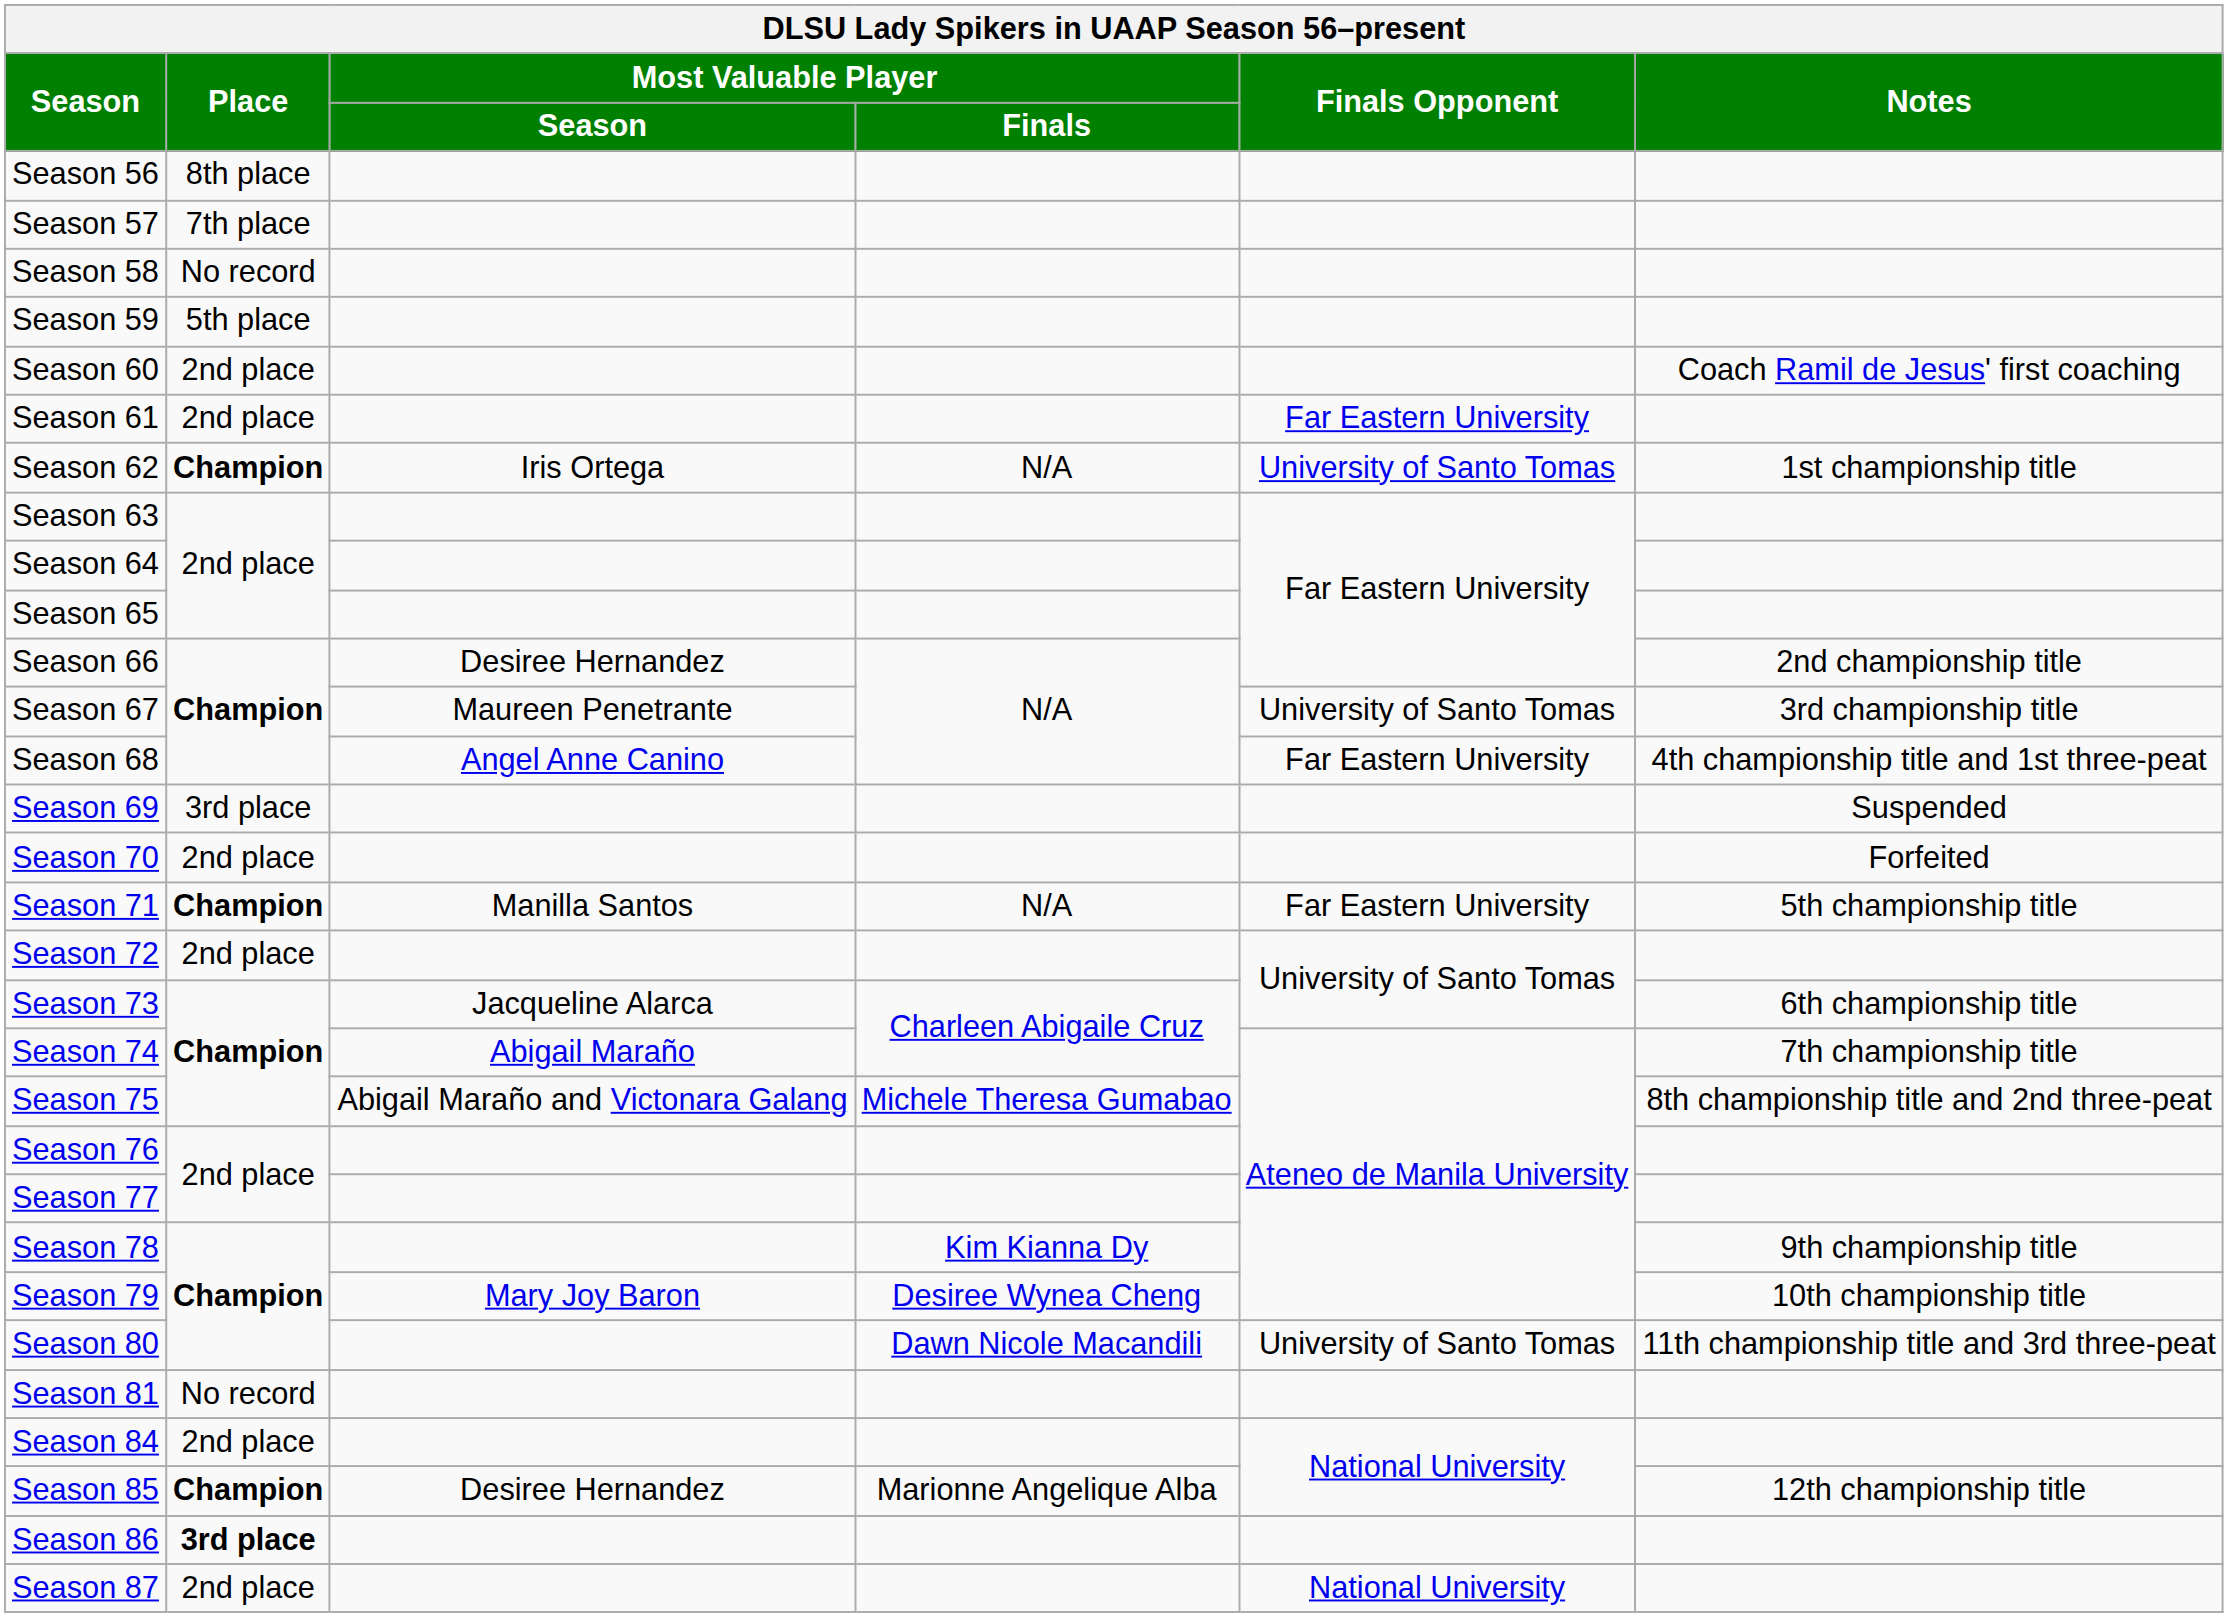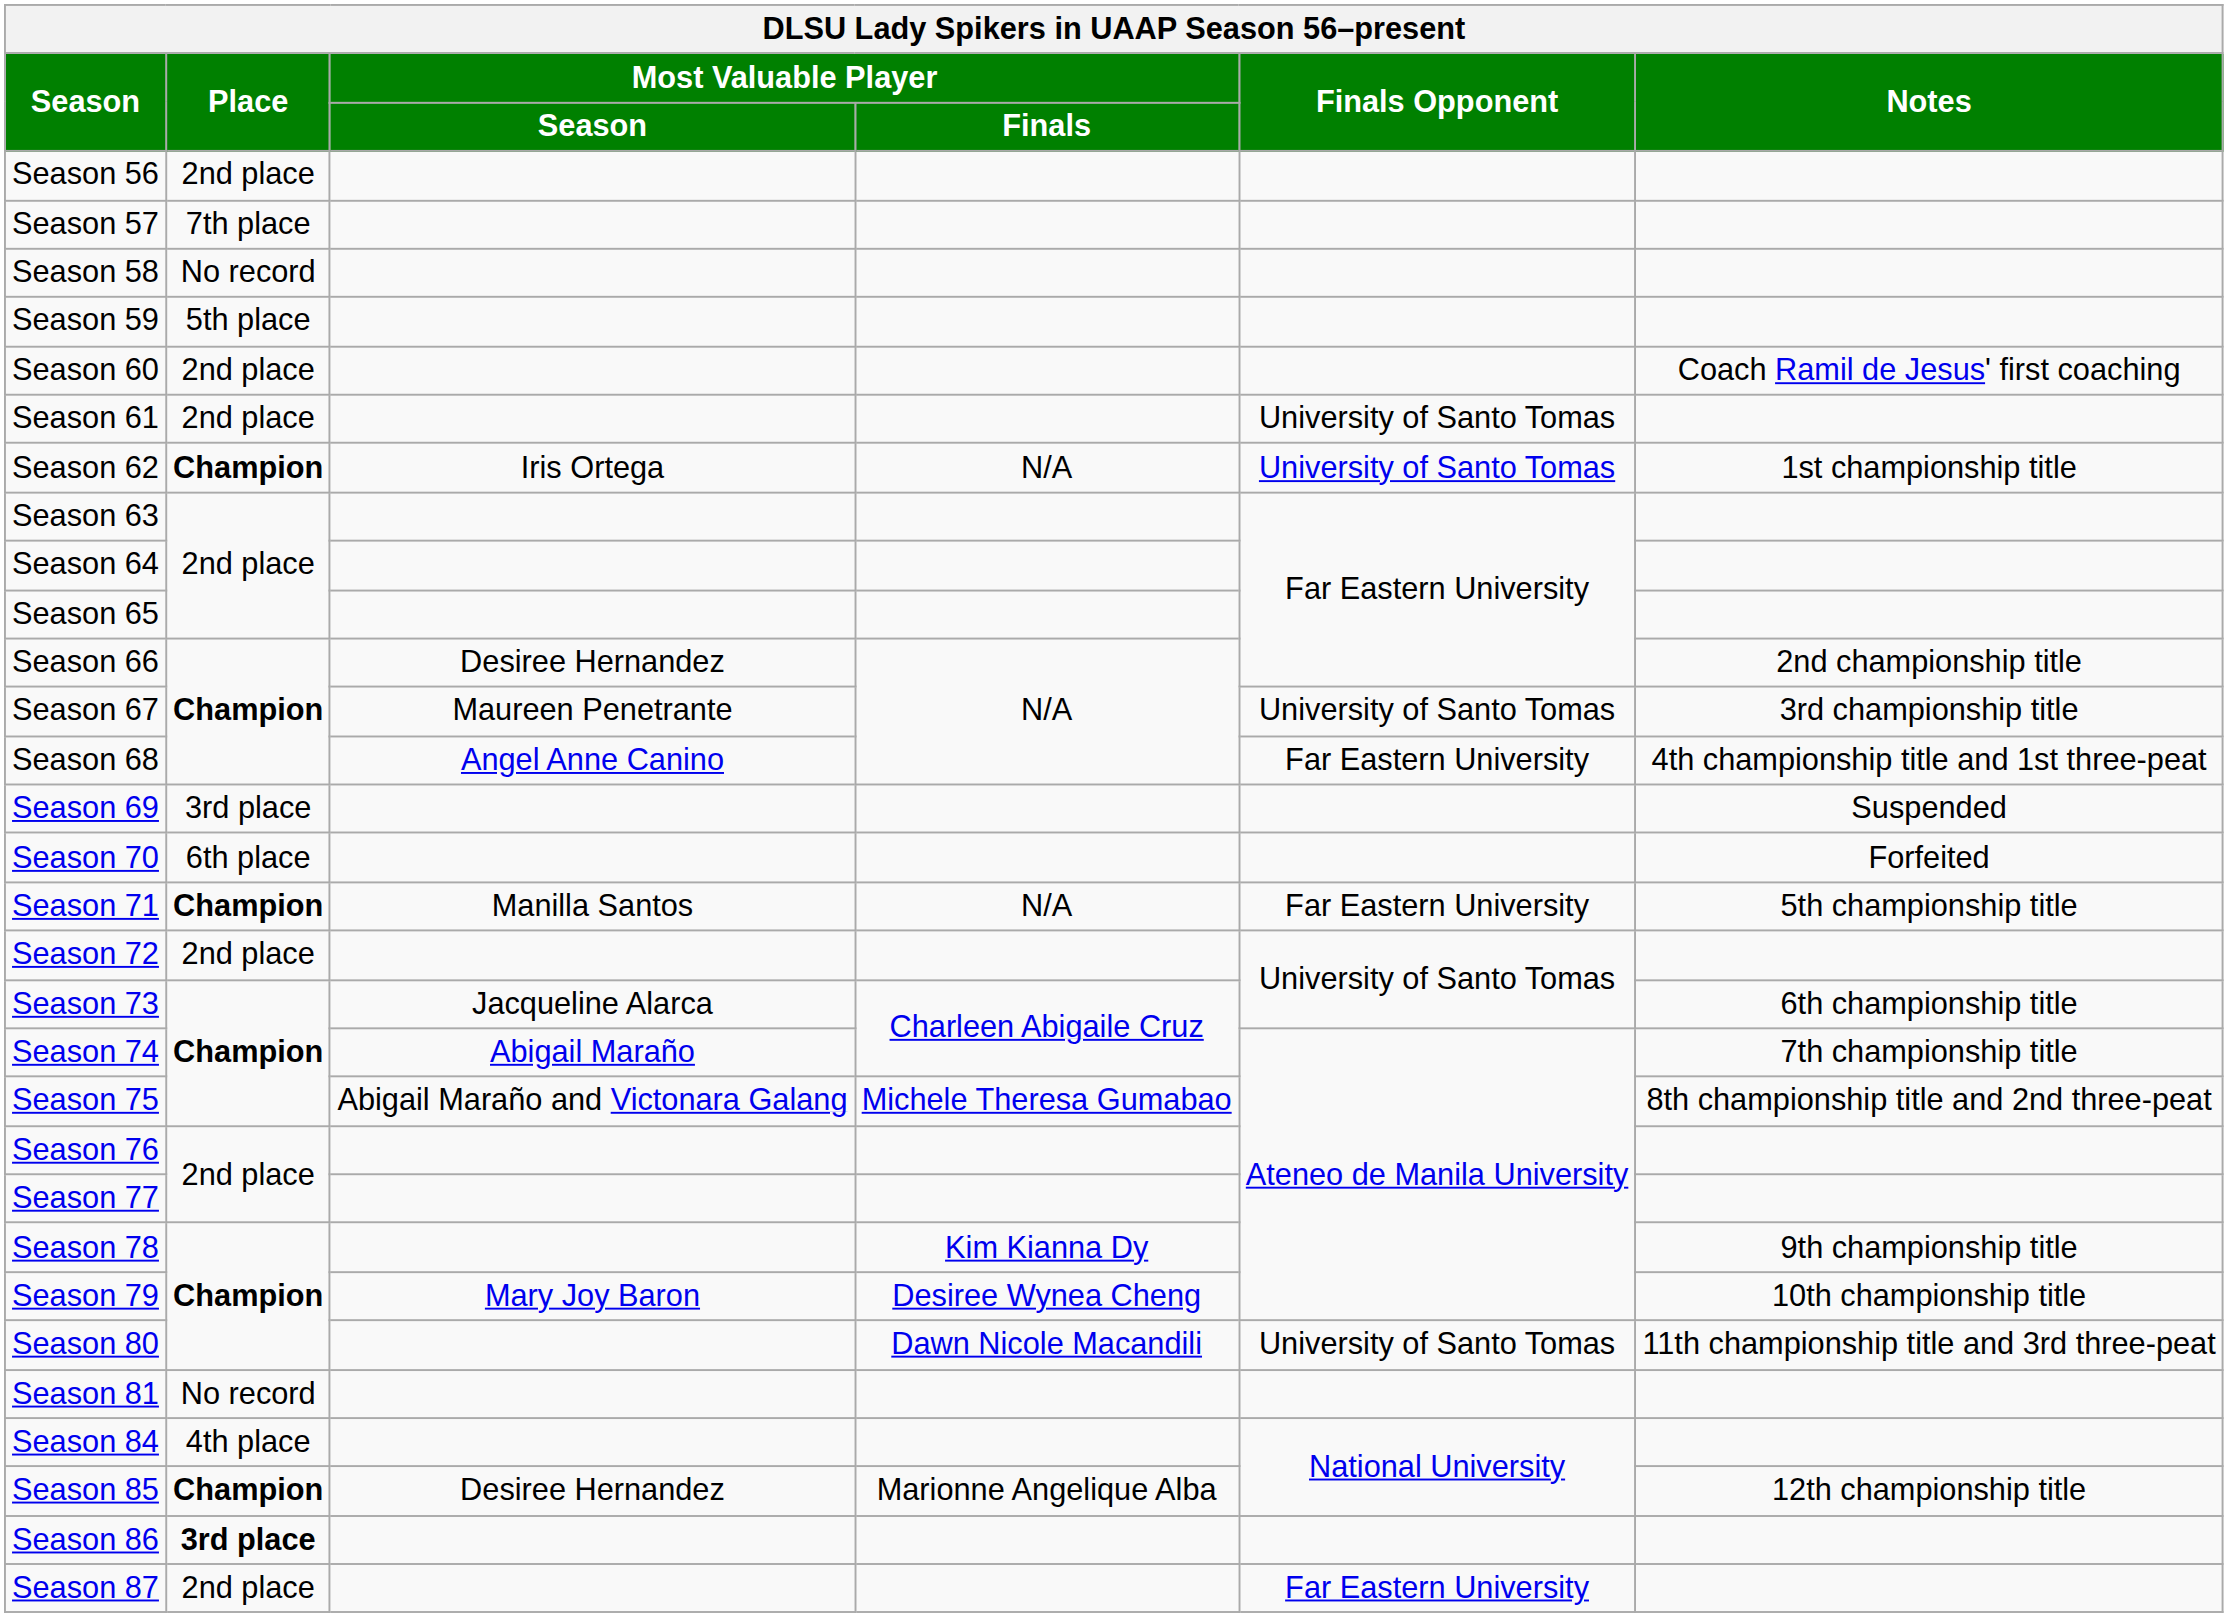(248, 175) 8th place -> (248, 175) 2nd place
(1437, 418) Far Eastern University -> (1437, 418) University of Santo Tomas
(248, 857) 2nd place -> (248, 857) 6th place
(248, 1441) 2nd place -> (248, 1441) 4th place
(1437, 1587) National University -> (1437, 1587) Far Eastern University
